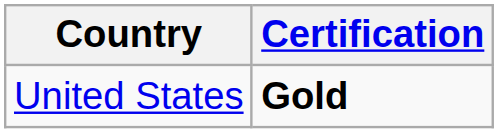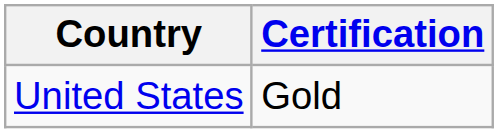(305, 95) bold -> (302, 95) normal
